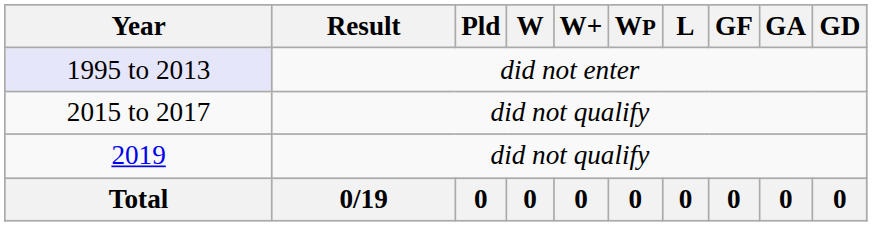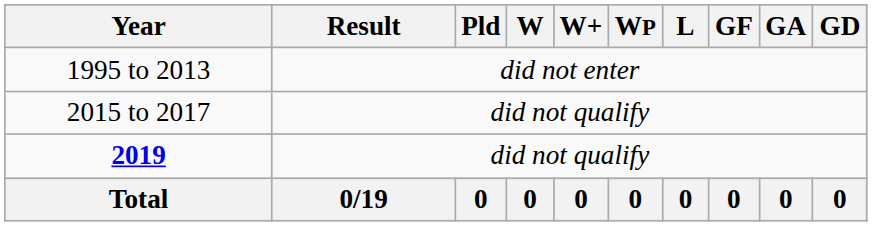(139, 69) lavender background -> (139, 69) no background
(139, 155) normal -> (139, 155) bold
